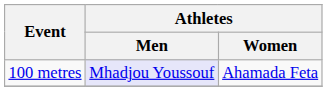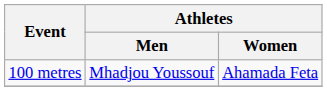(152, 73) lavender background -> (152, 73) no background
